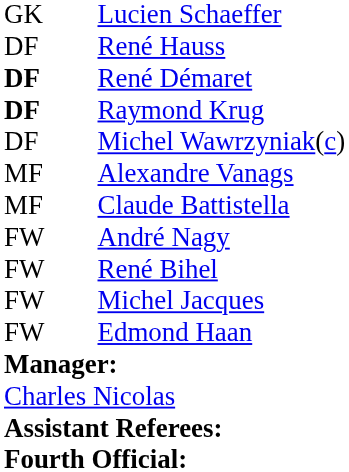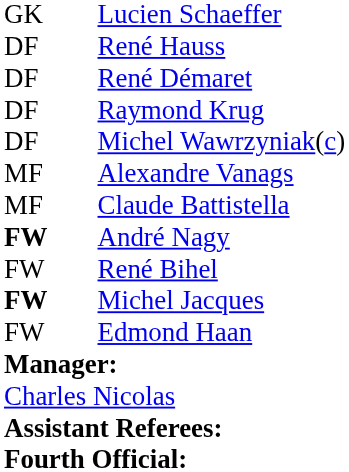(22, 78) bold -> (21, 78) normal
(22, 109) bold -> (21, 109) normal
(24, 236) normal -> (26, 236) bold
(24, 300) normal -> (26, 300) bold
